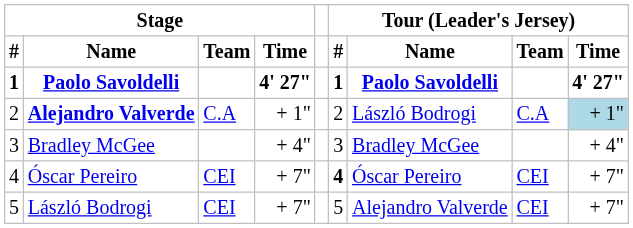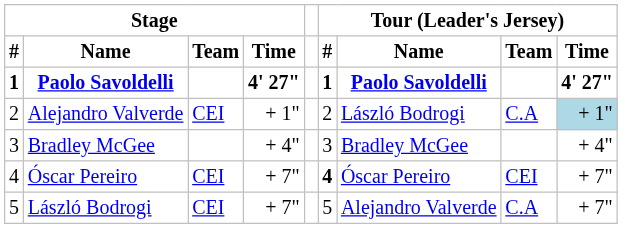(111, 113) bold -> (106, 113) normal
(220, 113) C.A -> (208, 113) CEI
(533, 207) CEI -> (522, 207) C.A
